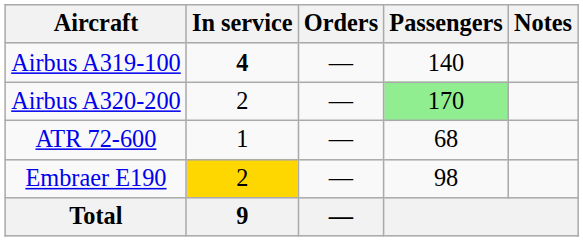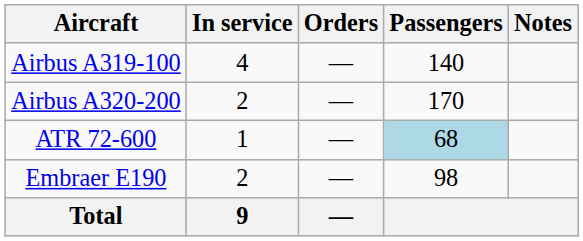(242, 62) bold -> (242, 62) normal
(446, 100) lightgreen background -> (446, 100) no background
(446, 139) no background -> (446, 139) lightblue background
(242, 178) gold background -> (242, 178) no background
